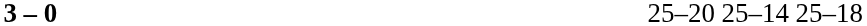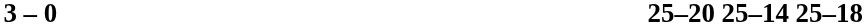(755, 12) normal -> (755, 12) bold
